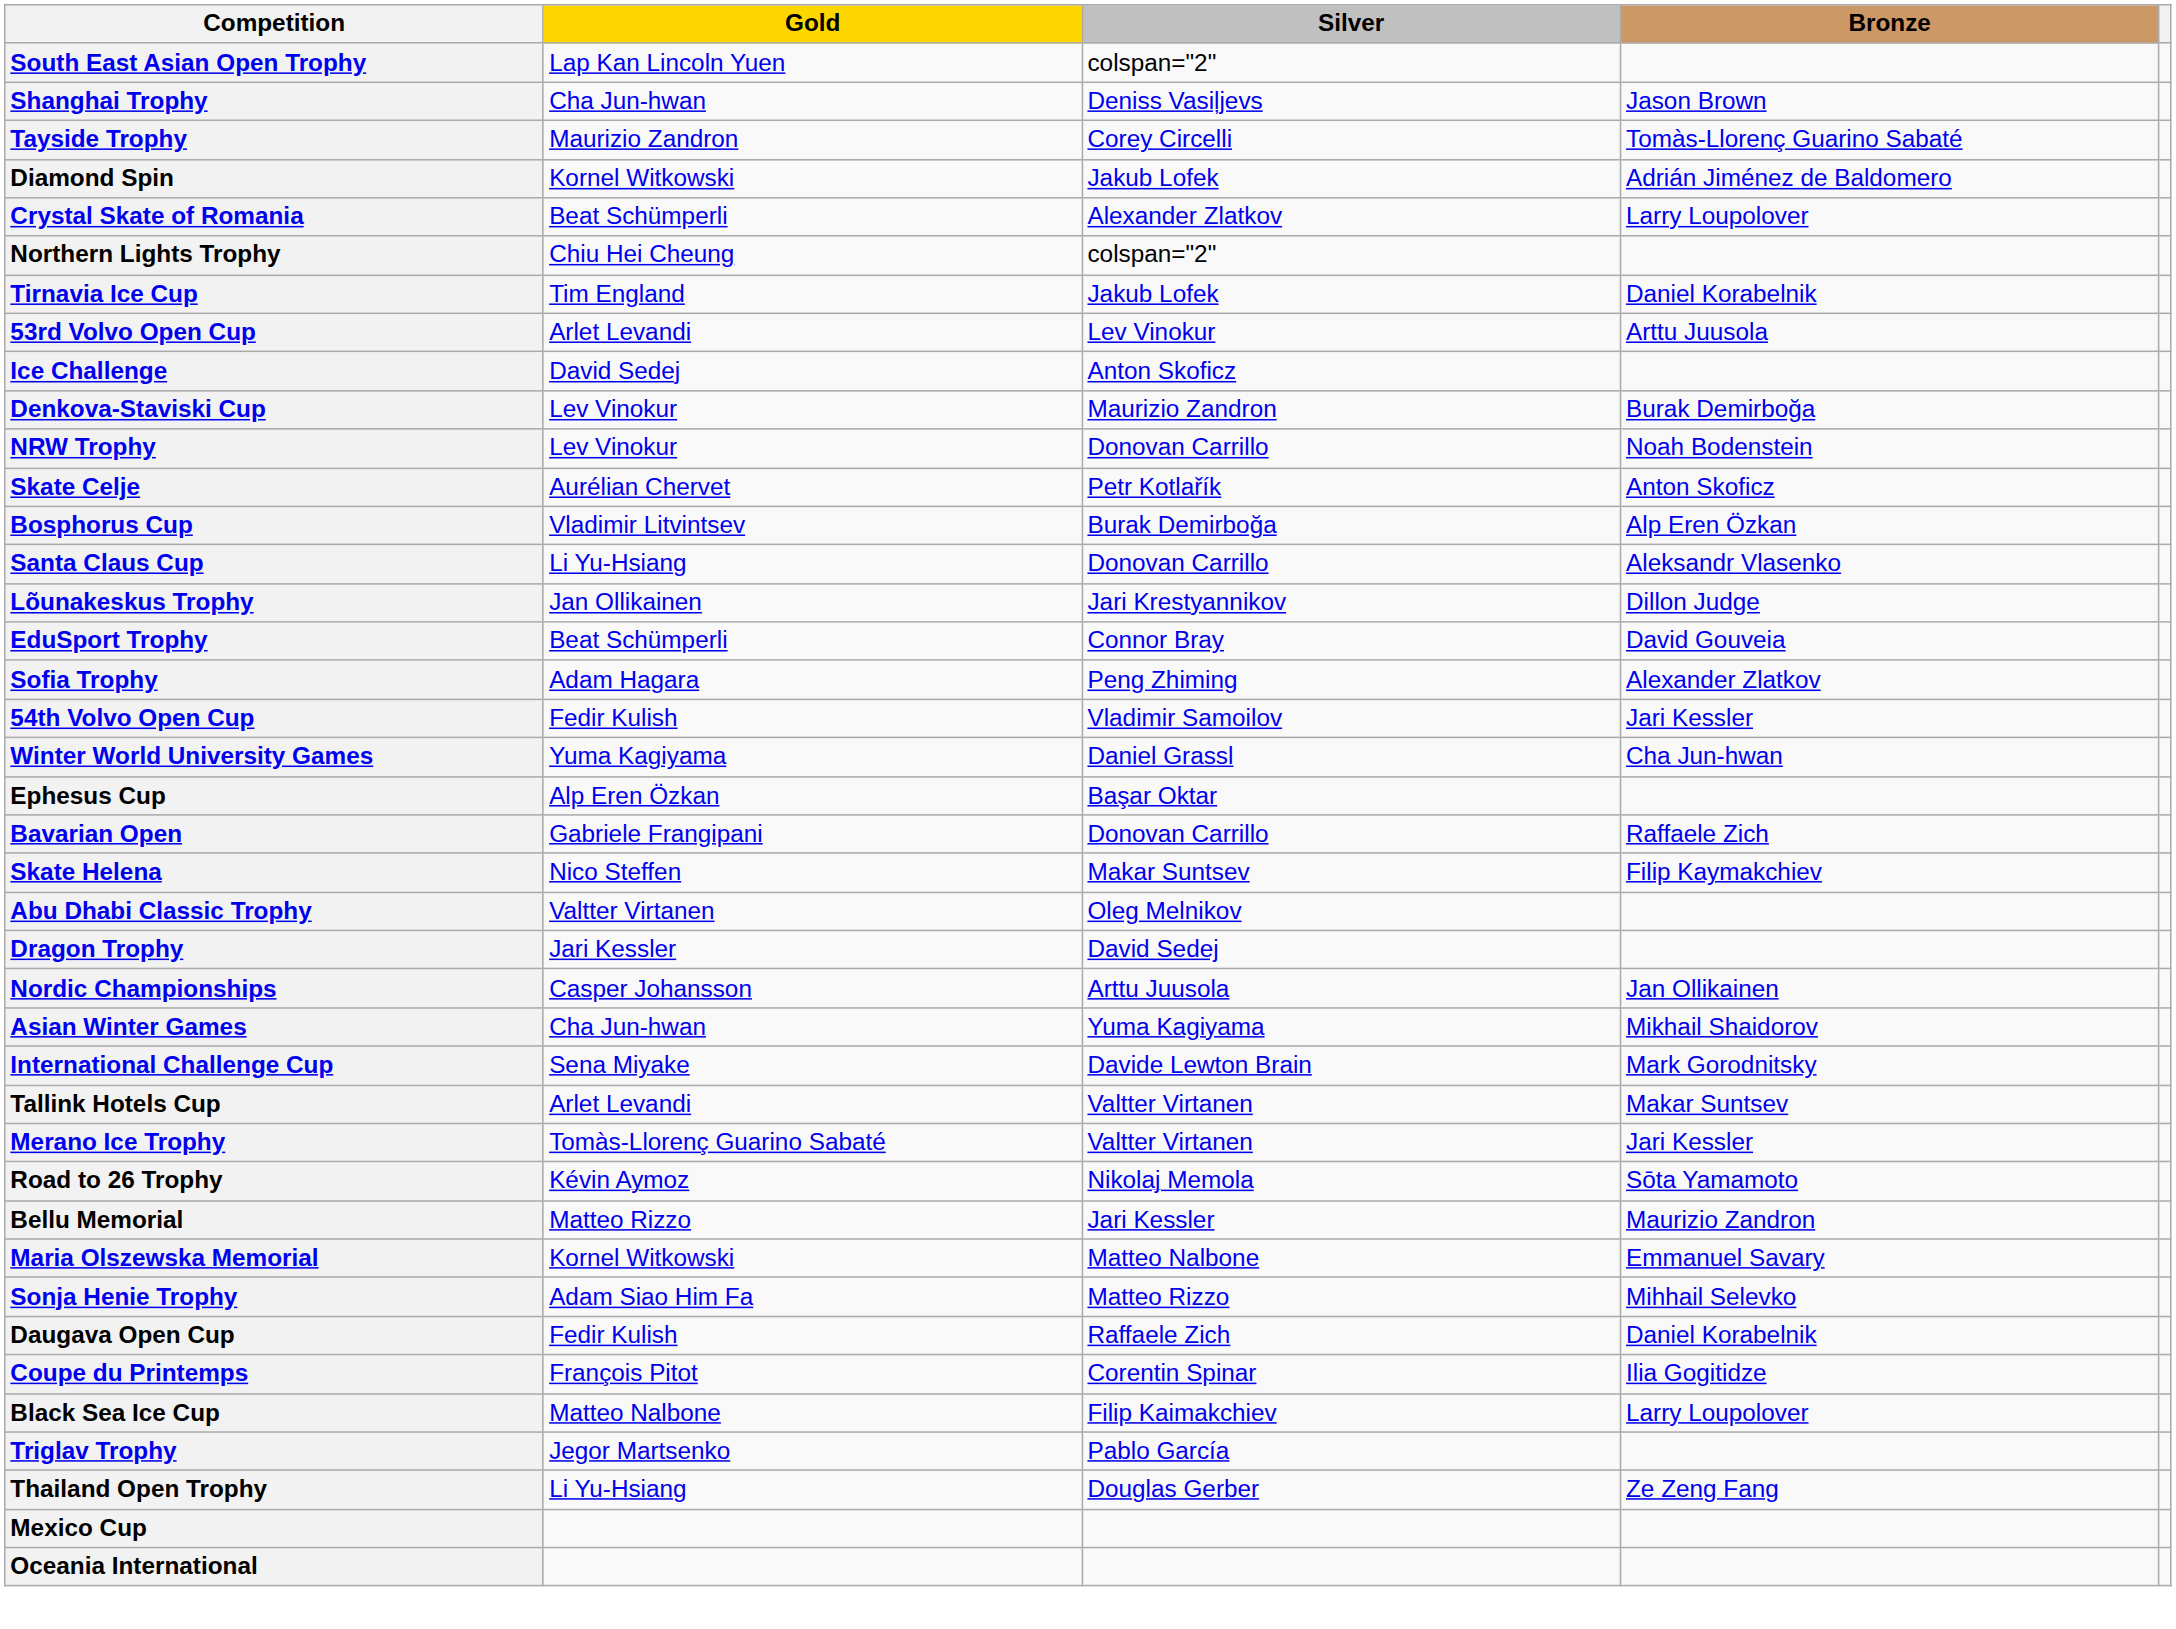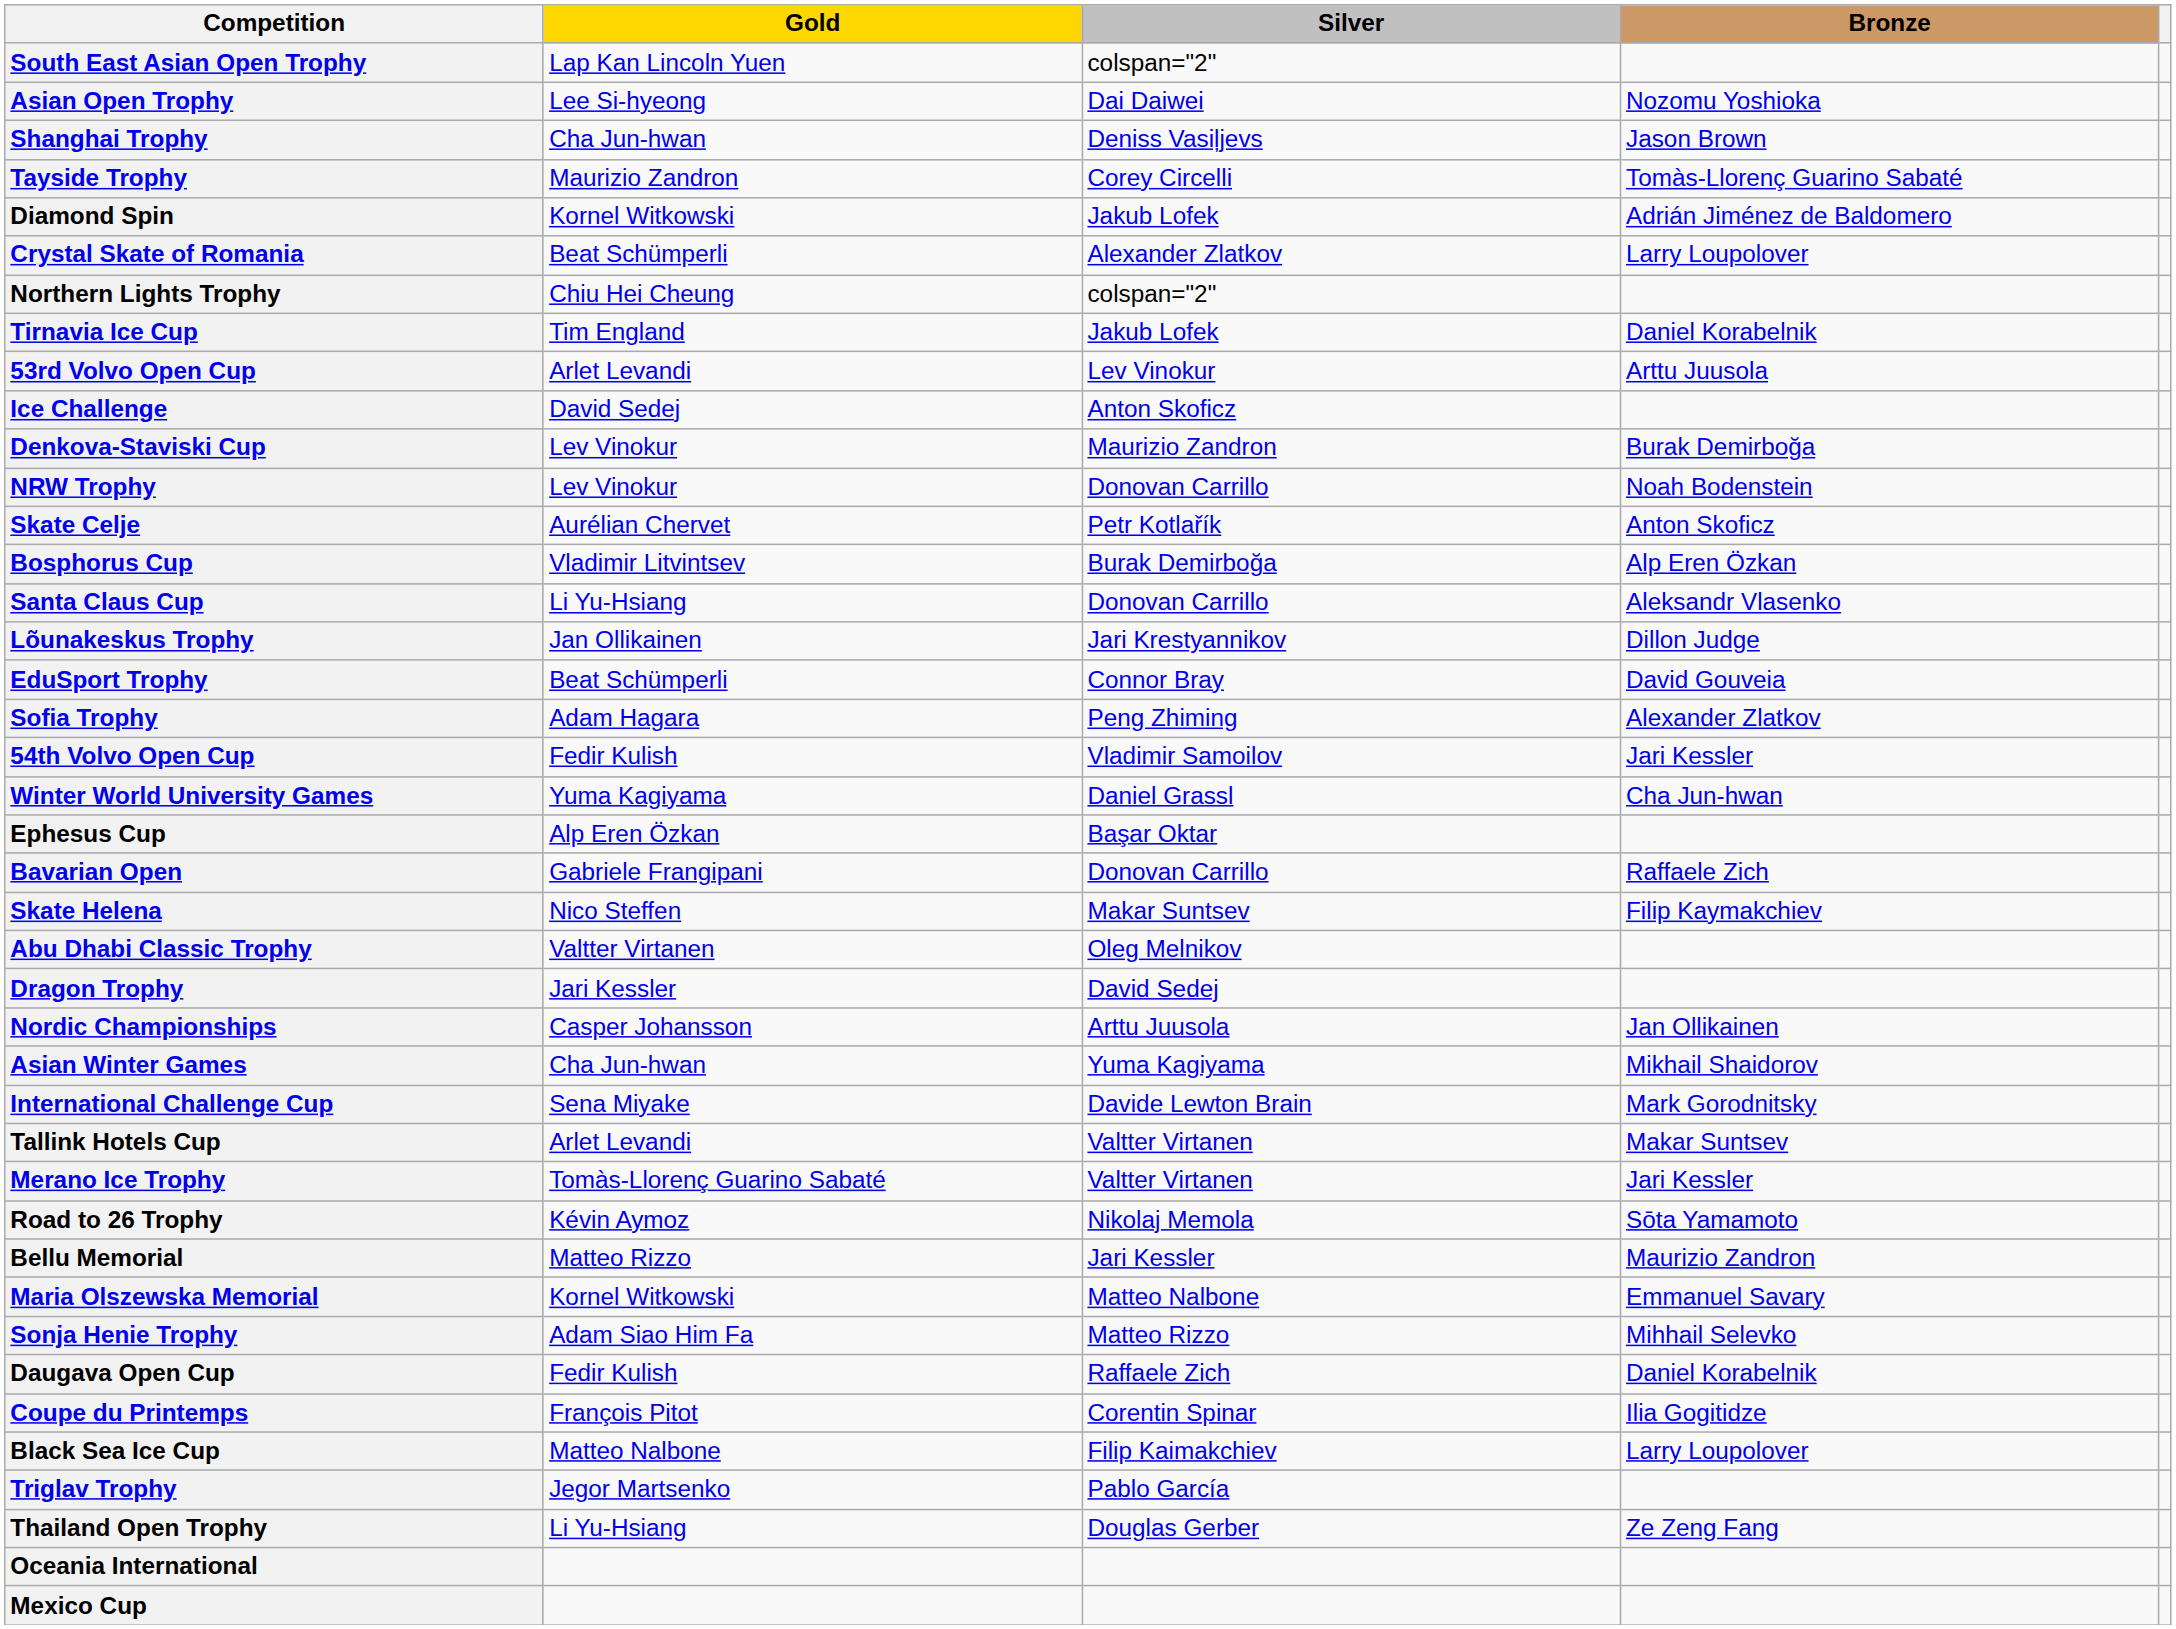+ row: (122, 100)
rows swapped: (79, 1528) <-> (134, 1566)
